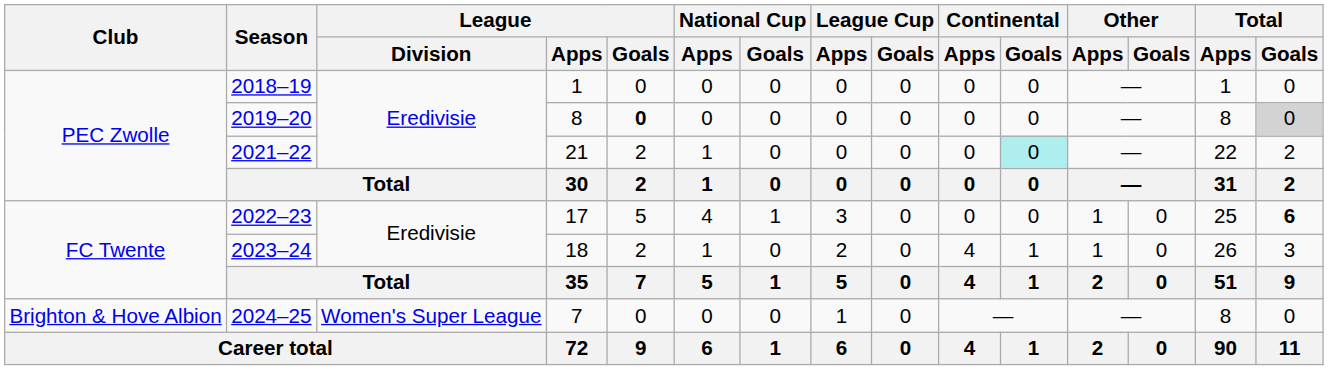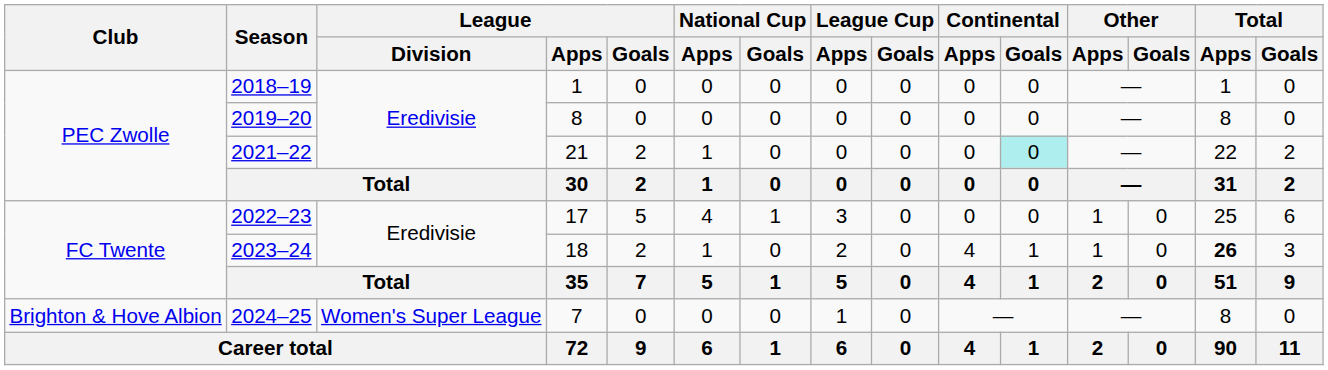(641, 119) bold -> (641, 119) normal
(1290, 119) lightgrey background -> (1290, 119) no background
(1290, 217) bold -> (1290, 217) normal
(1226, 250) normal -> (1226, 250) bold
